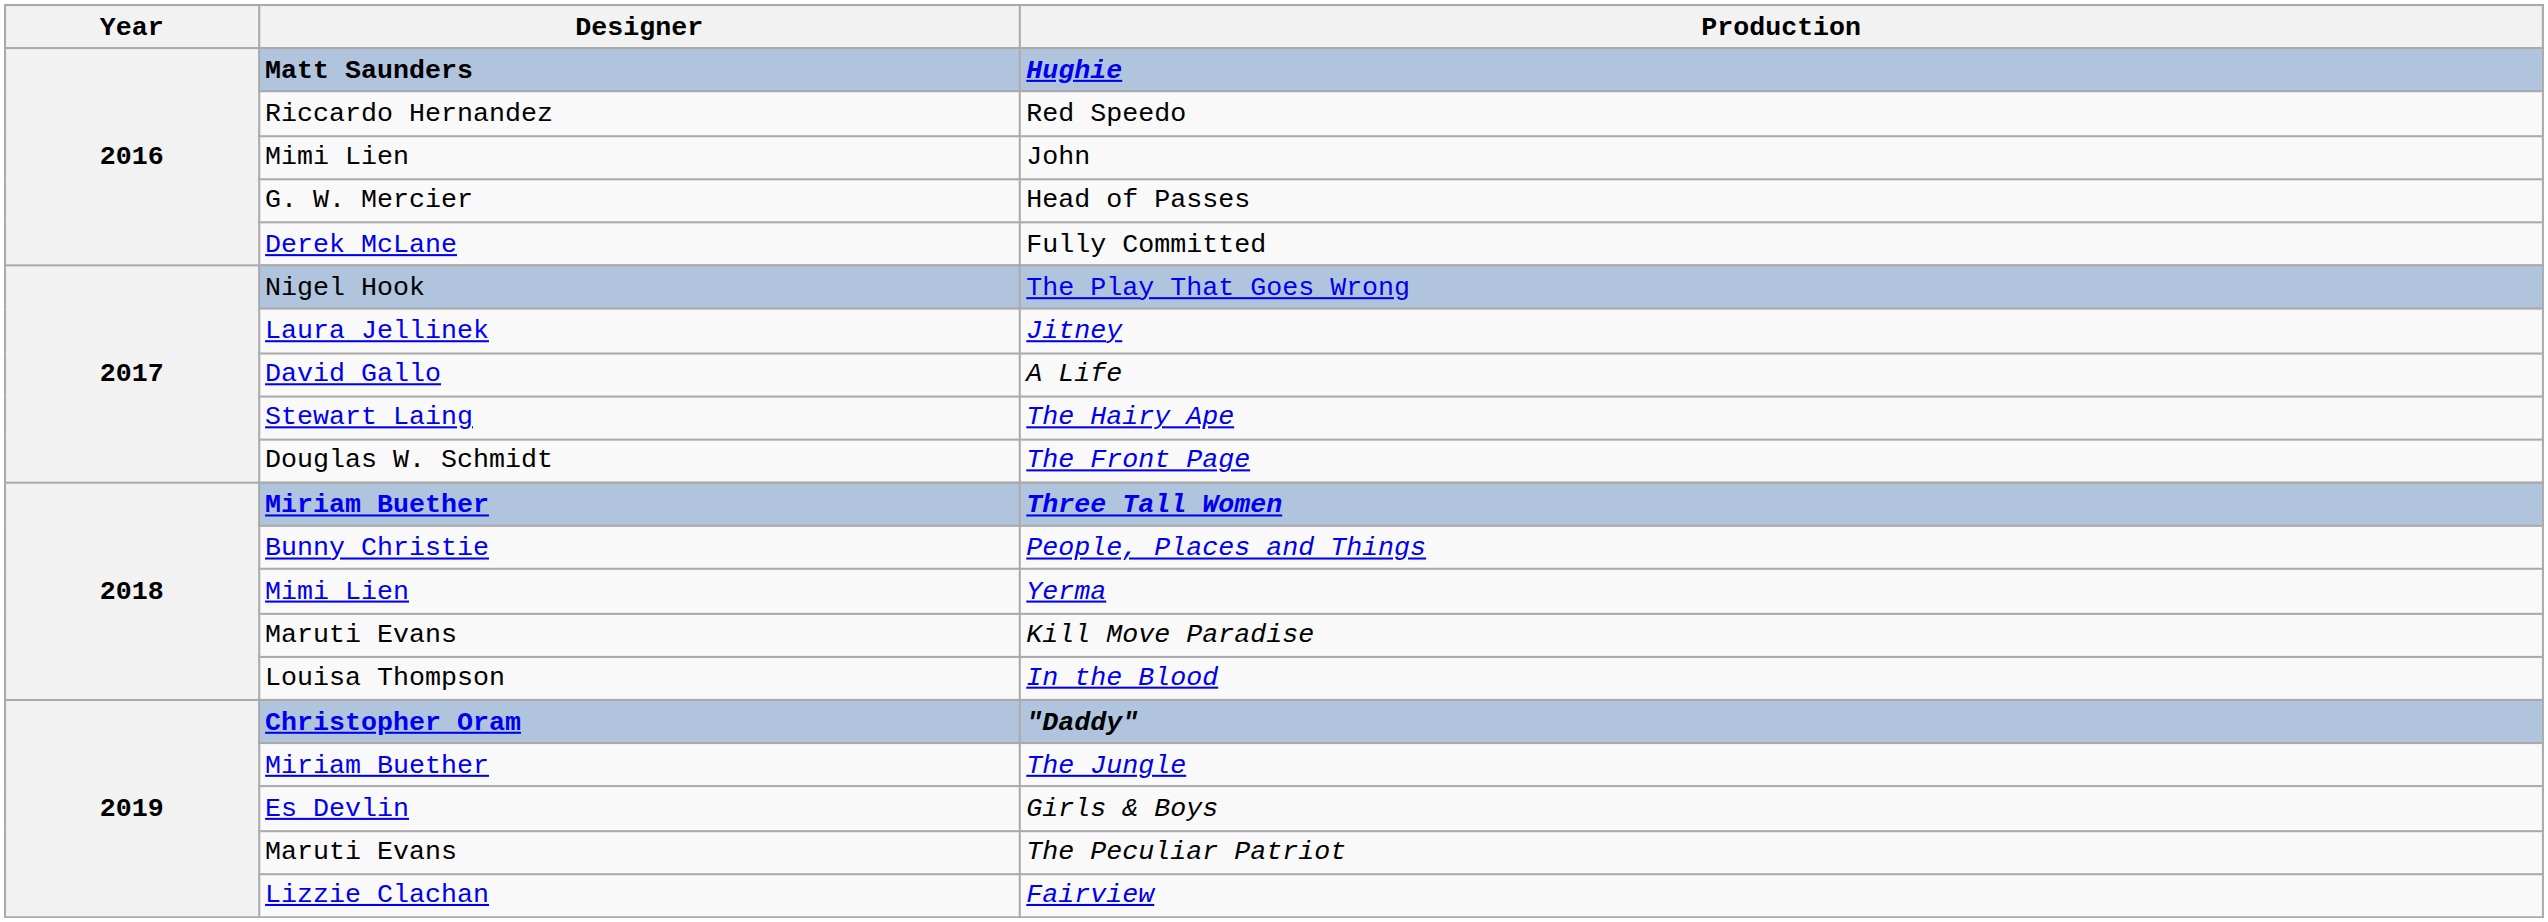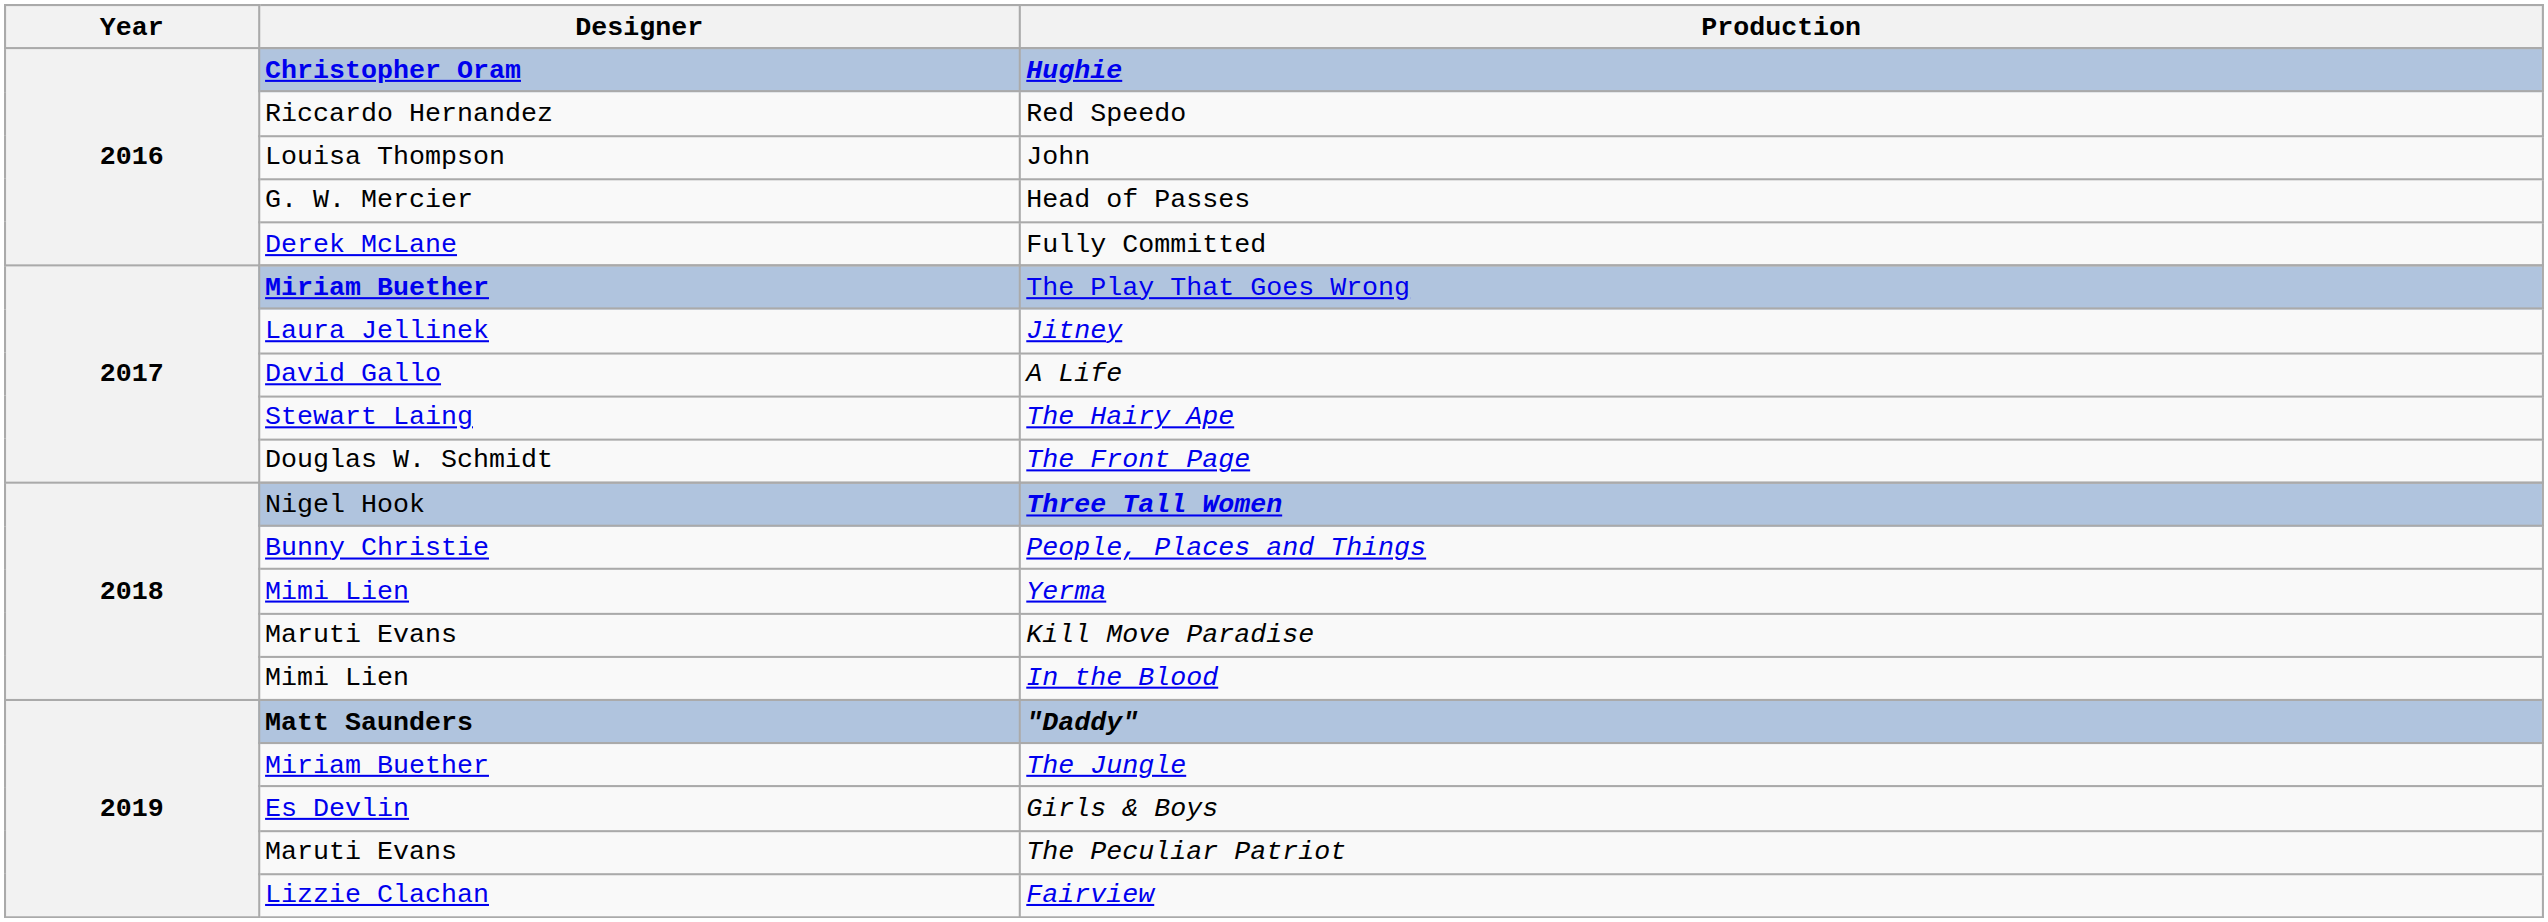(369, 70) Matt Saunders -> (393, 70) Christopher Oram
(337, 157) Mimi Lien -> (385, 157) Louisa Thompson
(345, 287) Nigel Hook -> (377, 287) Miriam Buether
(377, 505) Miriam Buether -> (345, 505) Nigel Hook
(385, 678) Louisa Thompson -> (337, 678) Mimi Lien
(393, 722) Christopher Oram -> (369, 722) Matt Saunders
